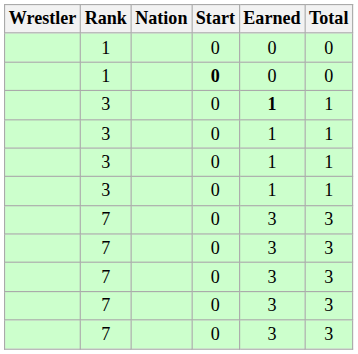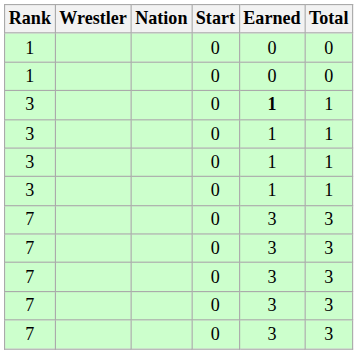columns swapped: (106, 18) <-> (43, 18)
(215, 76) bold -> (215, 76) normal
